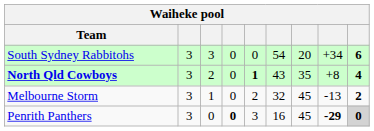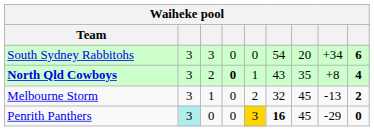(233, 75) normal -> (233, 75) bold
(255, 75) bold -> (255, 75) normal
(189, 116) no background -> (189, 116) paleturquoise background
(233, 116) bold -> (233, 116) normal
(255, 116) no background -> (255, 116) gold background
(279, 116) normal -> (279, 116) bold
(333, 116) bold -> (333, 116) normal
(359, 116) lightgrey background -> (359, 116) no background
